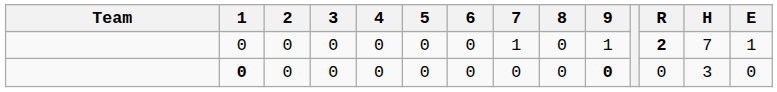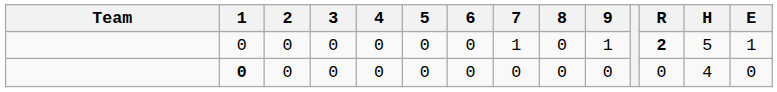(707, 45) 7 -> (707, 45) 5
(608, 72) bold -> (608, 72) normal
(707, 72) 3 -> (707, 72) 4
